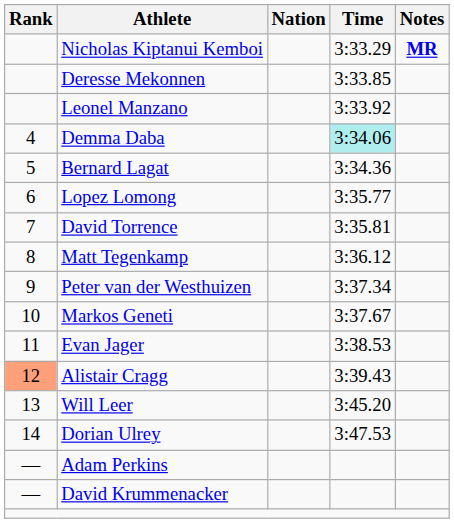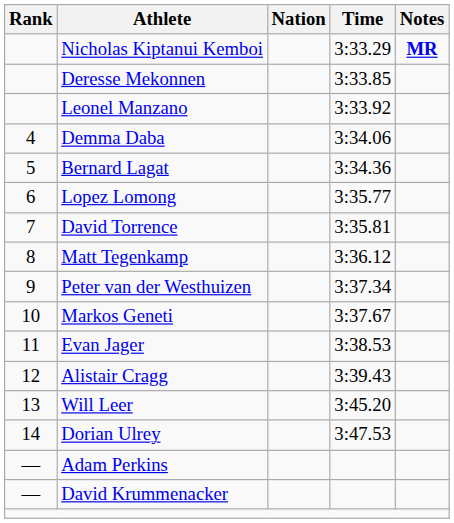(363, 138) paleturquoise background -> (363, 138) no background
(31, 375) lightsalmon background -> (31, 375) no background
